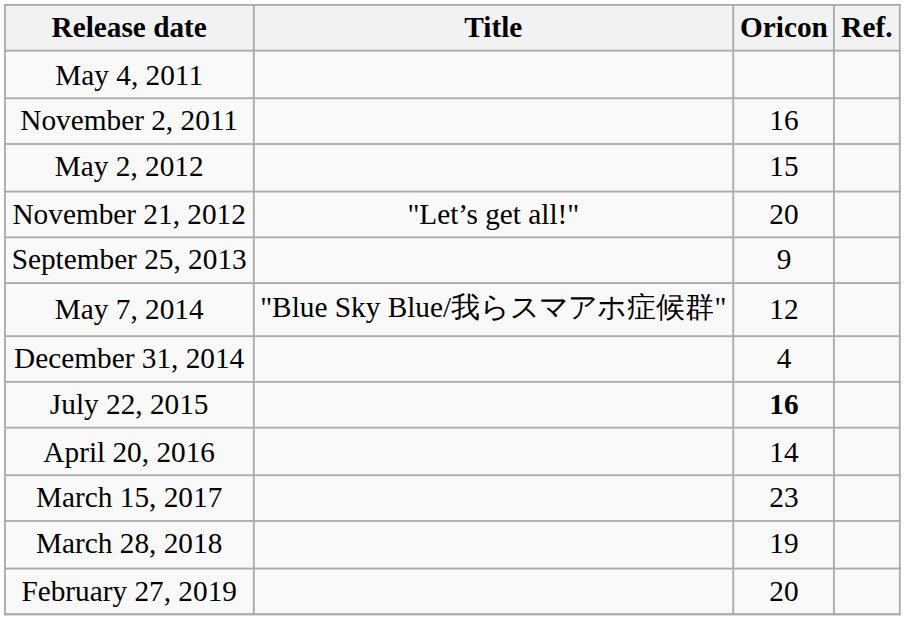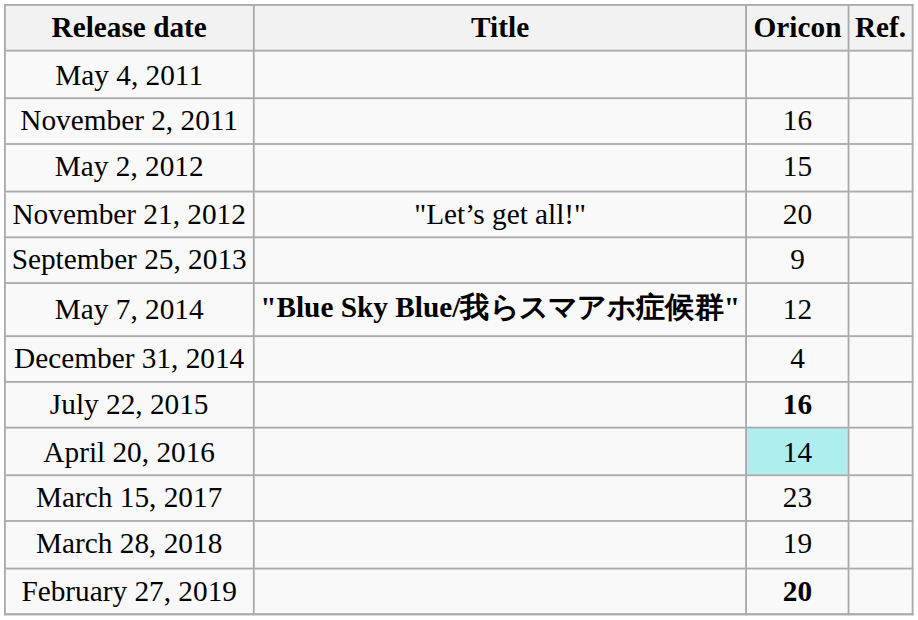(493, 308) normal -> (500, 308) bold
(784, 451) no background -> (798, 451) paleturquoise background
(784, 590) normal -> (798, 590) bold
